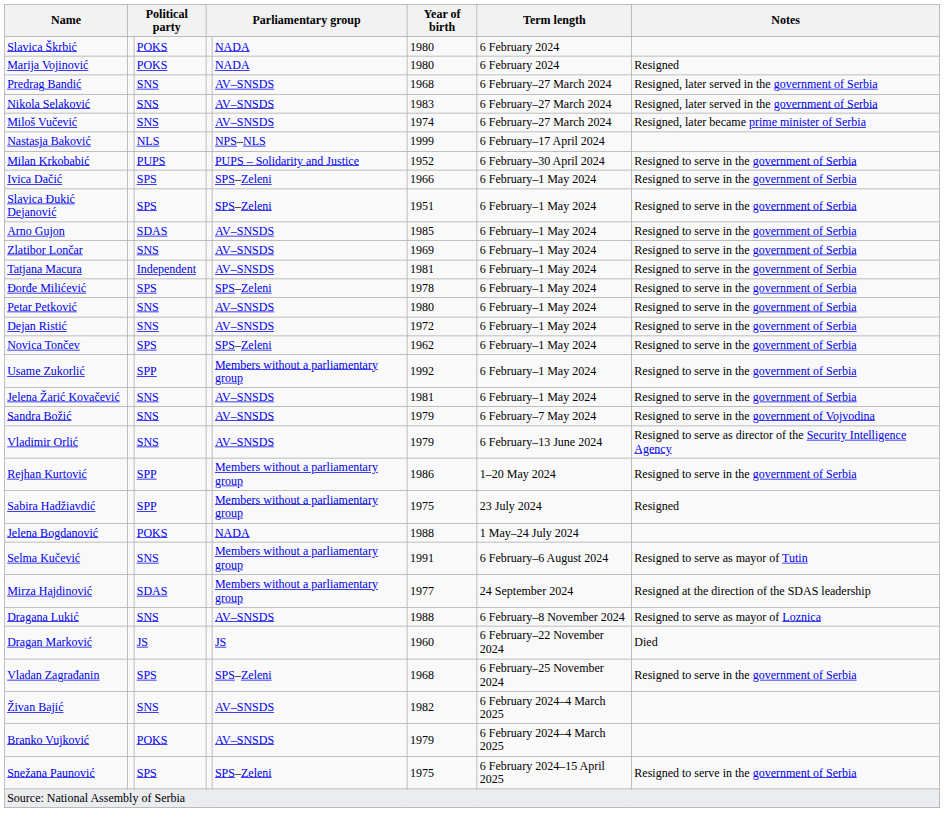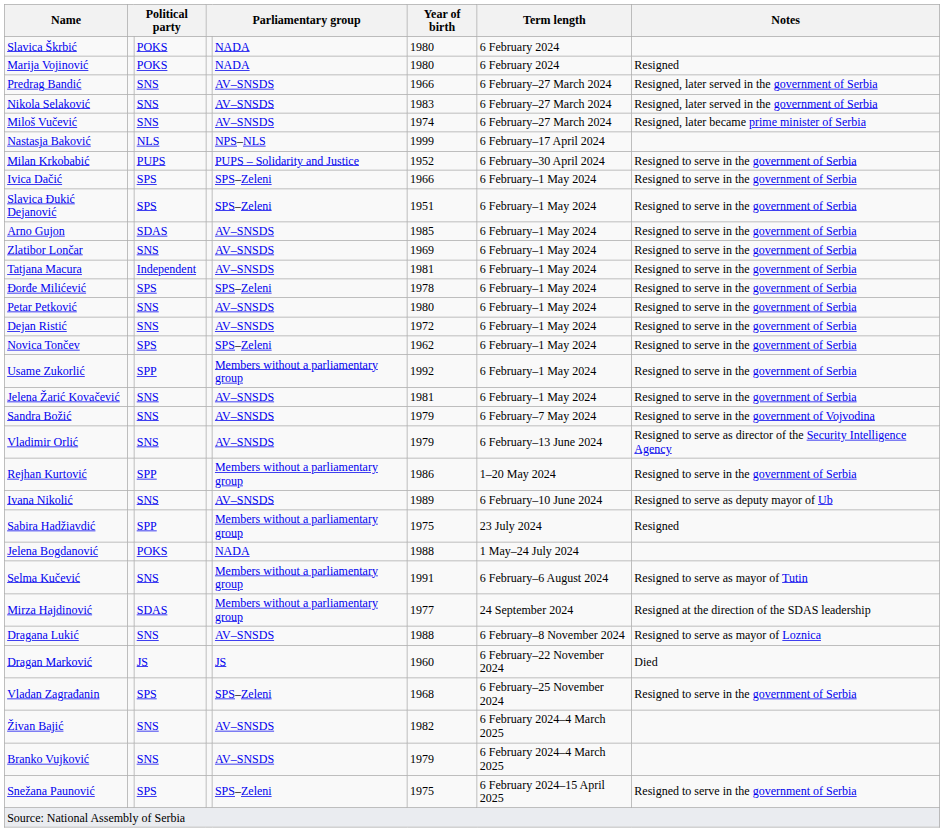(422, 84) 1968 -> (422, 84) 1966
+ row: (40, 500)
(152, 740) POKS -> (148, 759) SNS
